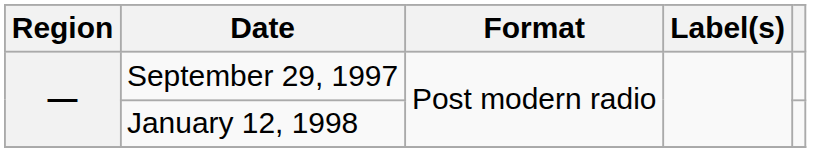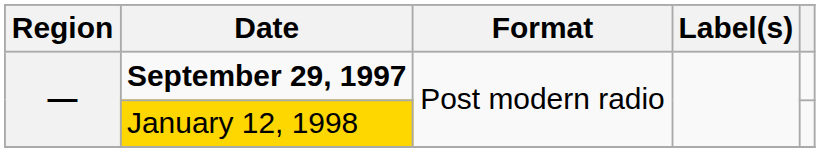(263, 75) normal -> (267, 75) bold
(243, 123) no background -> (243, 123) gold background
